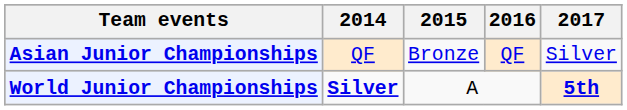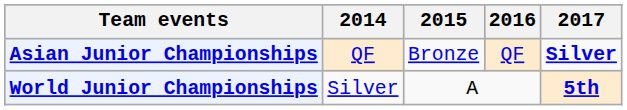(581, 54) normal -> (581, 54) bold
(363, 88) bold -> (363, 88) normal
